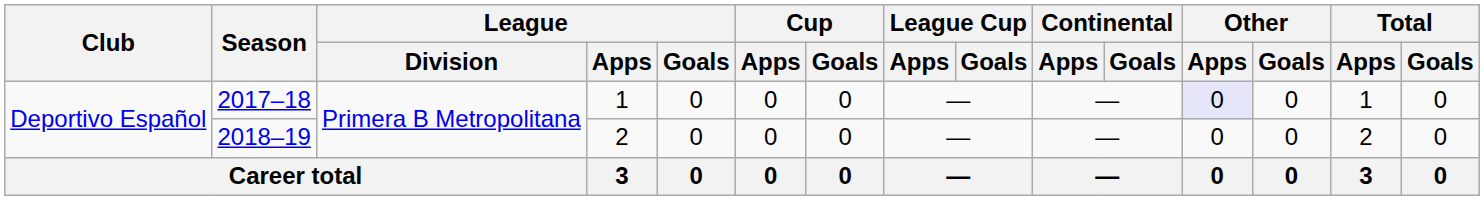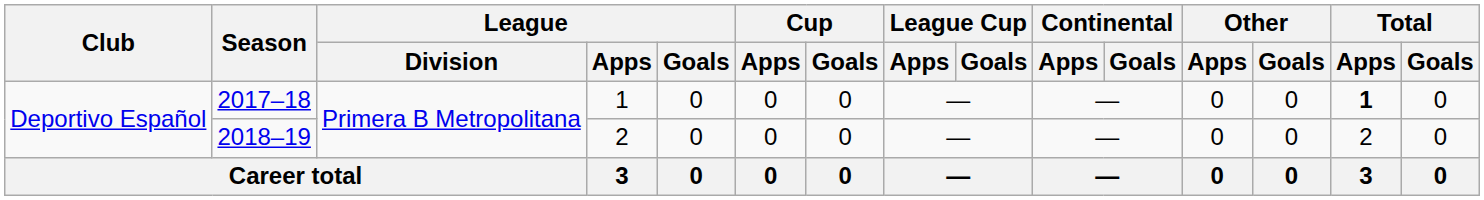(1217, 99) lavender background -> (1217, 99) no background
(1366, 99) normal -> (1366, 99) bold
